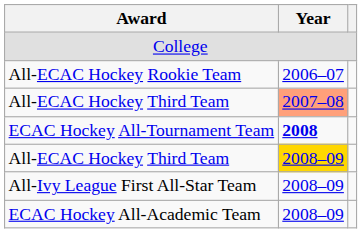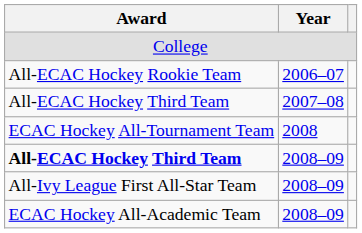(313, 102) lightsalmon background -> (313, 102) no background
(300, 130) bold -> (300, 130) normal
(119, 158) normal -> (125, 158) bold
(313, 158) gold background -> (313, 158) no background
